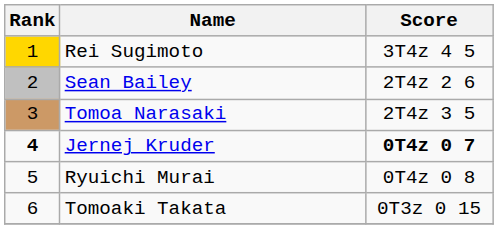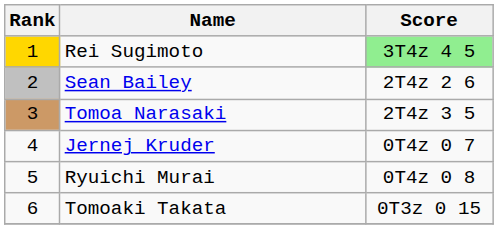(429, 52) no background -> (429, 52) lightgreen background
(32, 146) bold -> (32, 146) normal
(429, 146) bold -> (429, 146) normal
